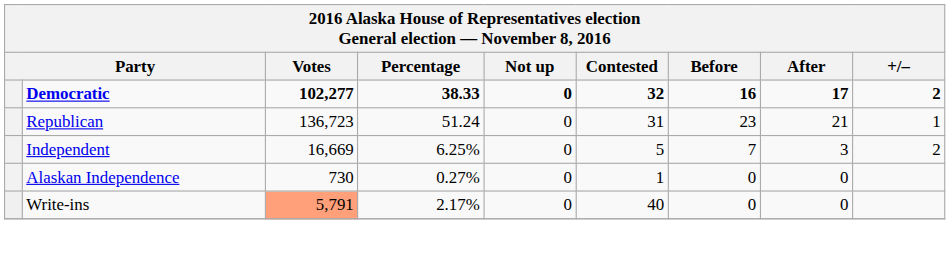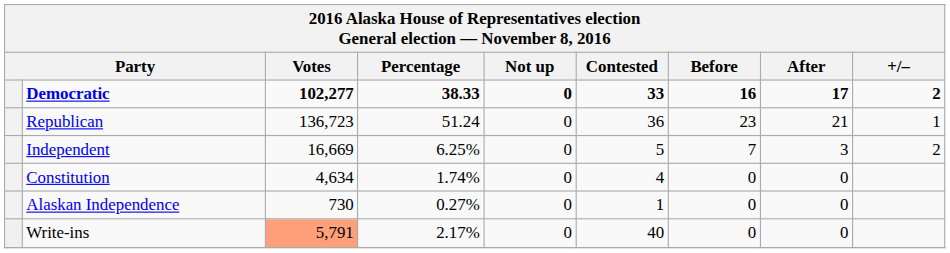(656, 94) 32 -> (656, 94) 33
(656, 122) 31 -> (656, 122) 36
+ row: (68, 177)
